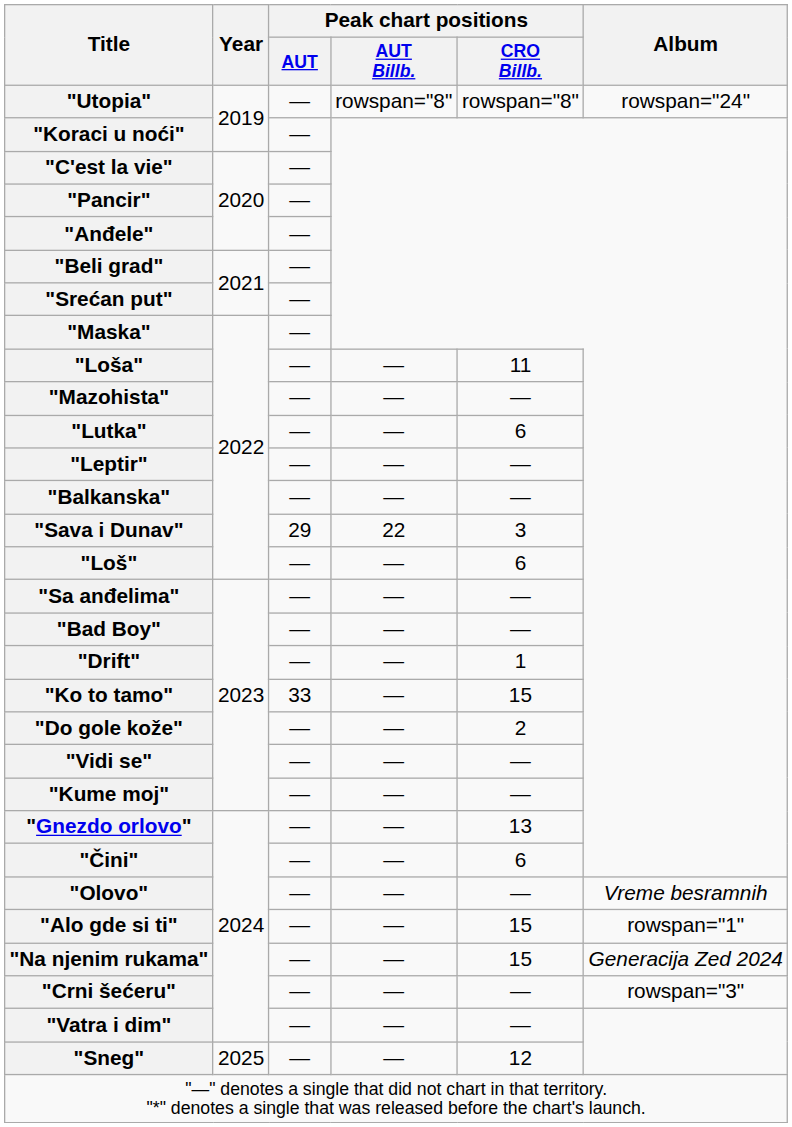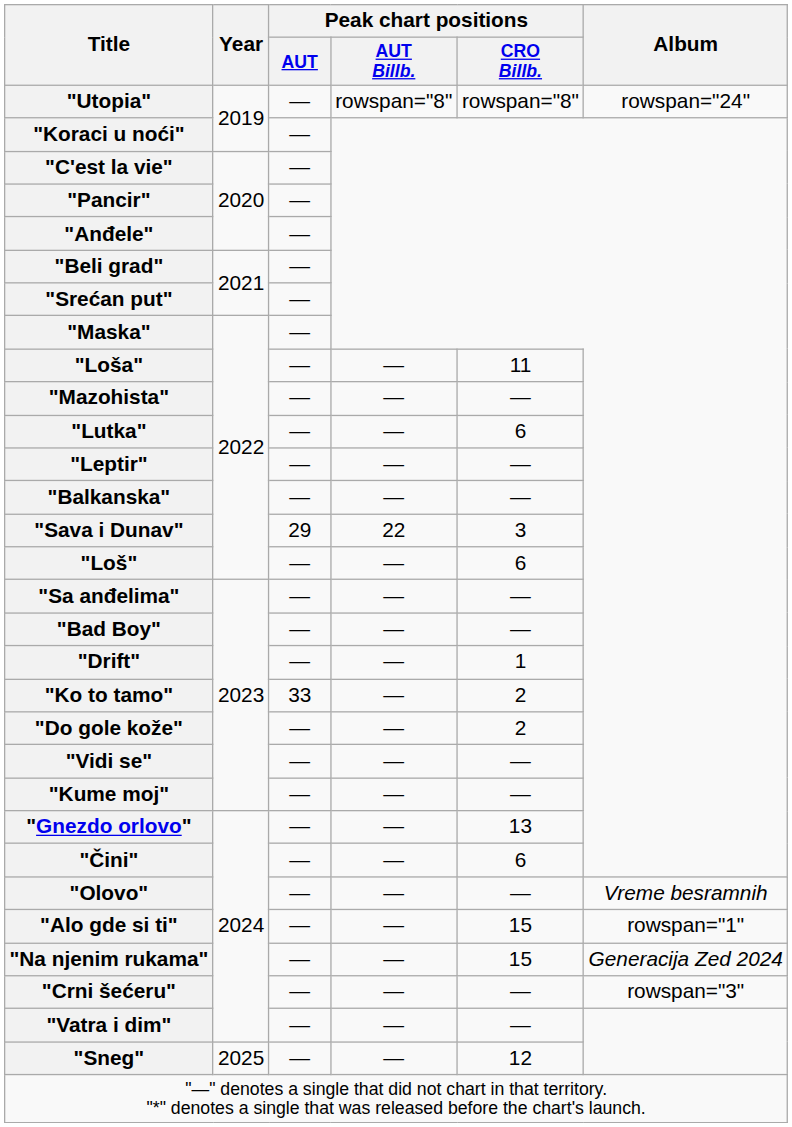(520, 695) 15 -> (520, 695) 2
